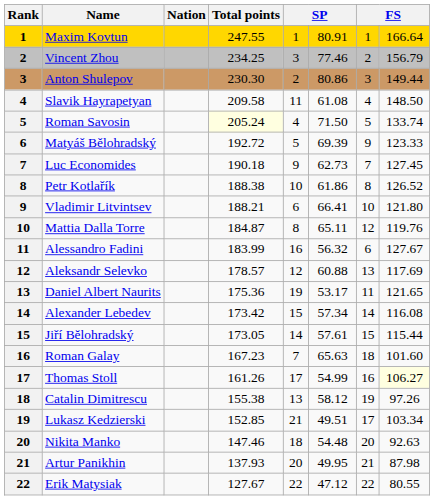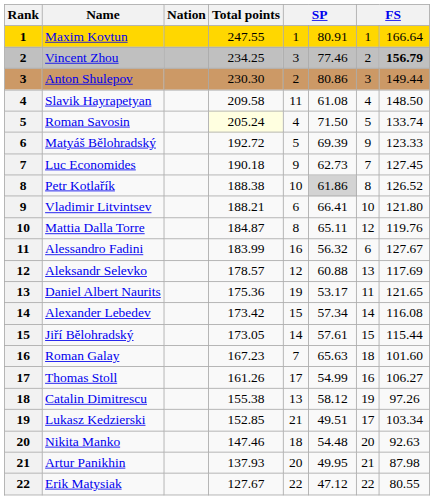(405, 57) normal -> (405, 57) bold
(333, 185) no background -> (333, 185) lightgrey background
(405, 377) lightyellow background -> (405, 377) no background
